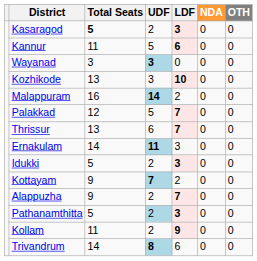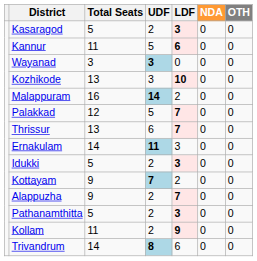(90, 29) bold -> (90, 29) normal
(151, 213) lightblue background -> (151, 213) no background
